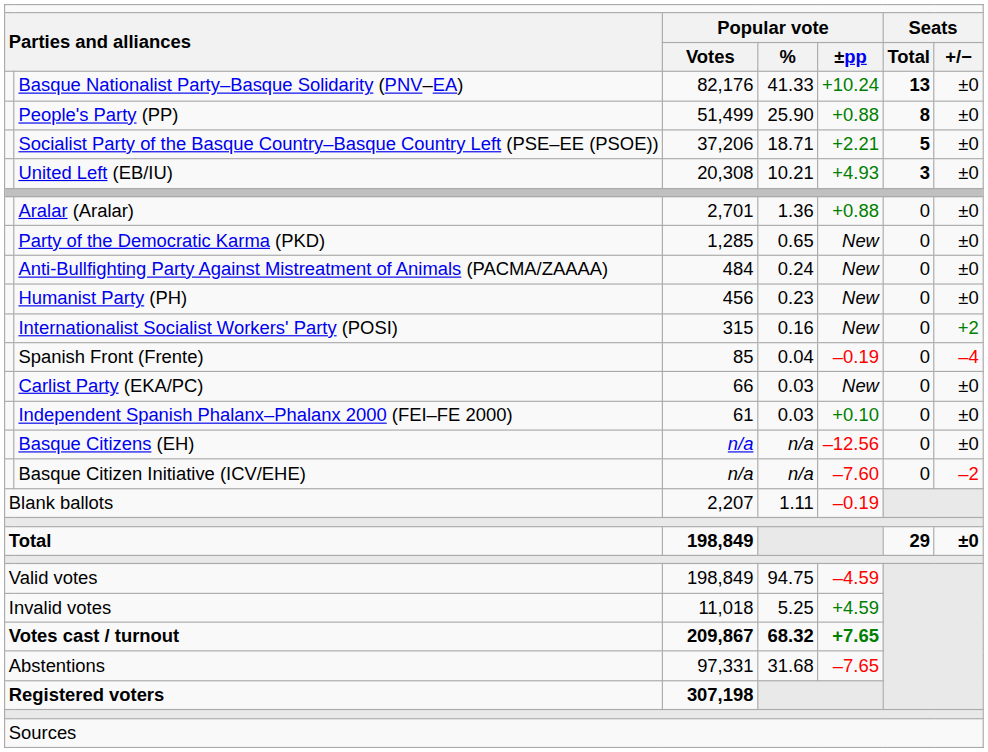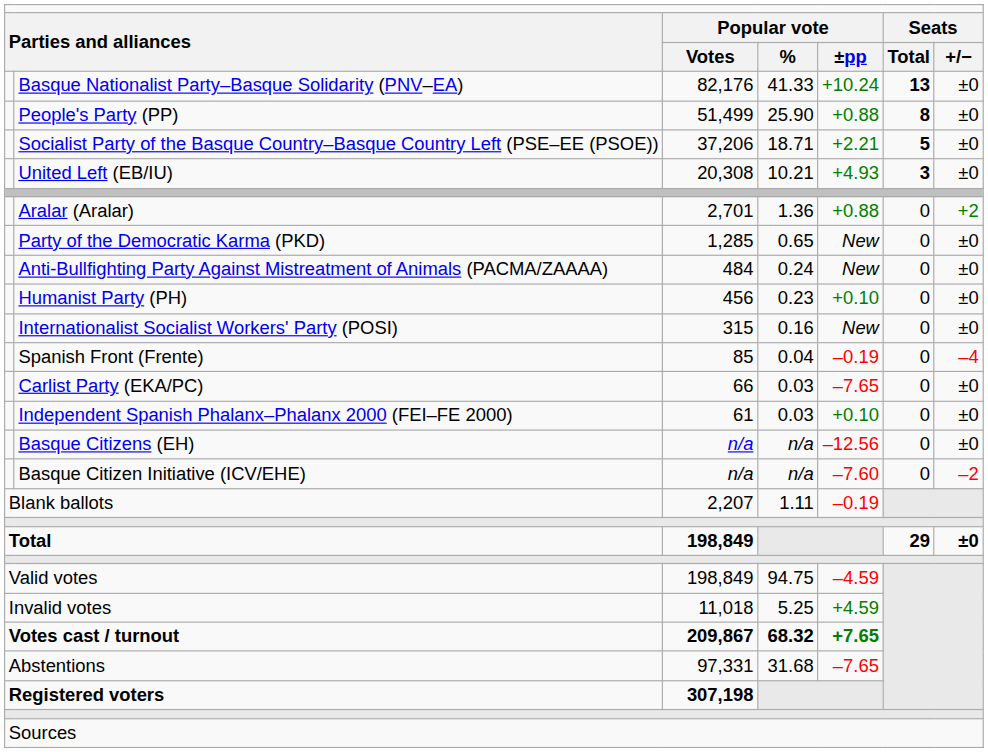(969, 211) ±0 -> (968, 211) +2
(861, 298) New -> (856, 298) +0.10
(968, 327) +2 -> (969, 327) ±0
(861, 386) New -> (856, 386) –7.65
